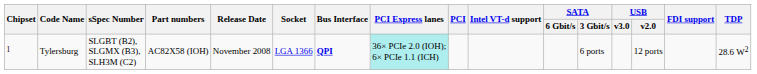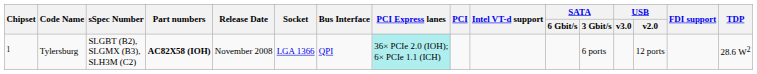(178, 52) normal -> (179, 52) bold
(325, 52) bold -> (326, 52) normal
